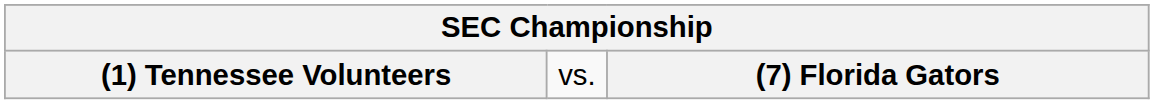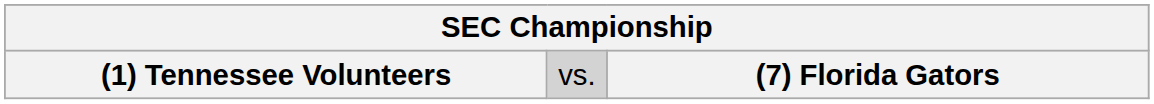(577, 74) no background -> (577, 74) lightgrey background
